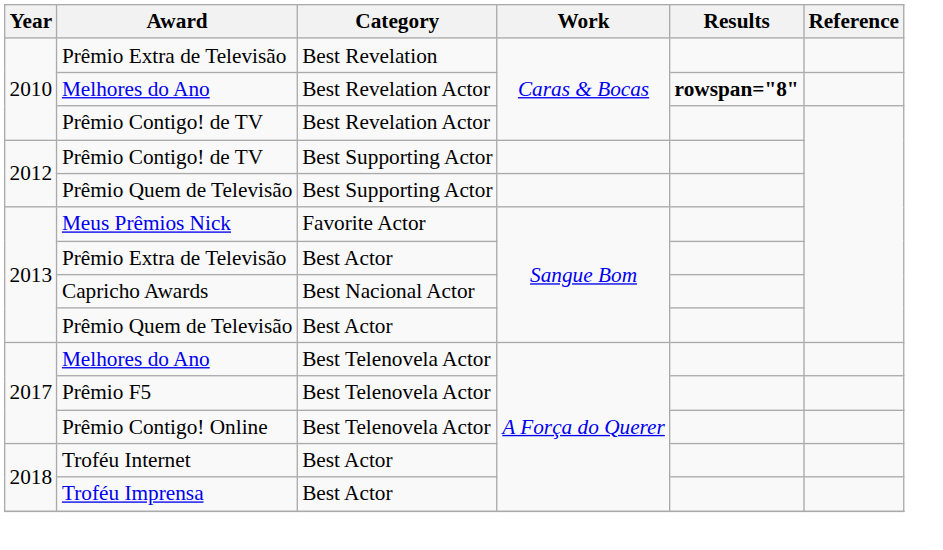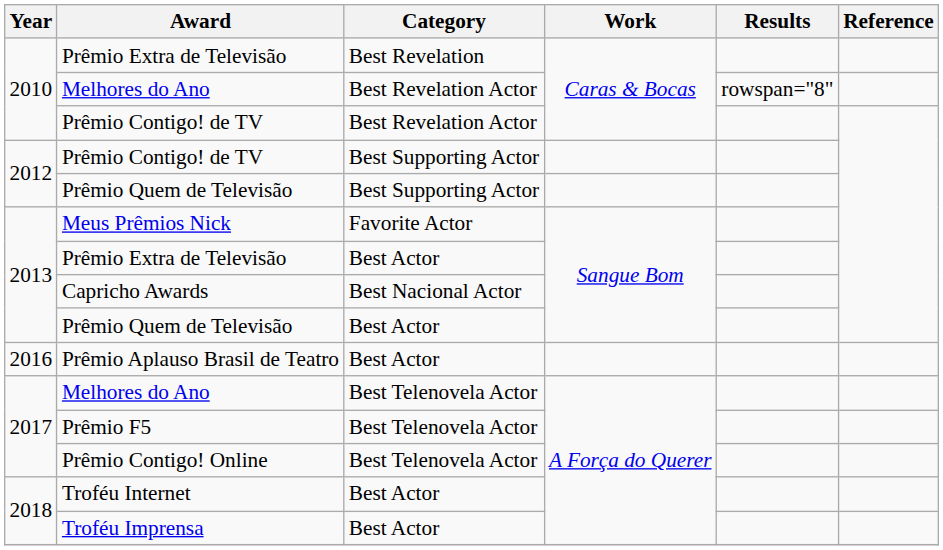(737, 88) bold -> (777, 88) normal
+ row: (200, 358)
